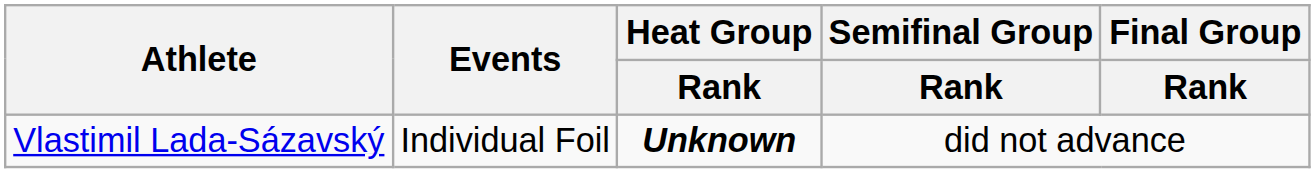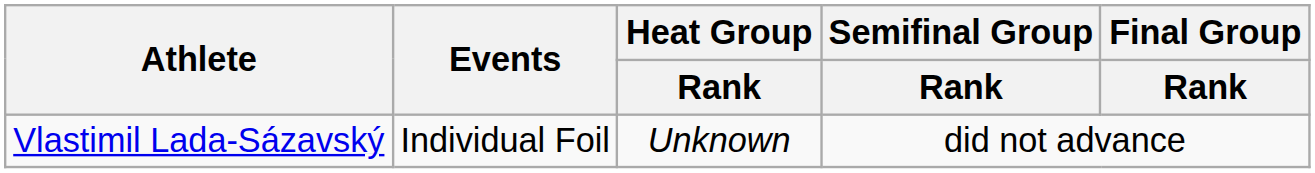(719, 141) bold -> (719, 141) normal
